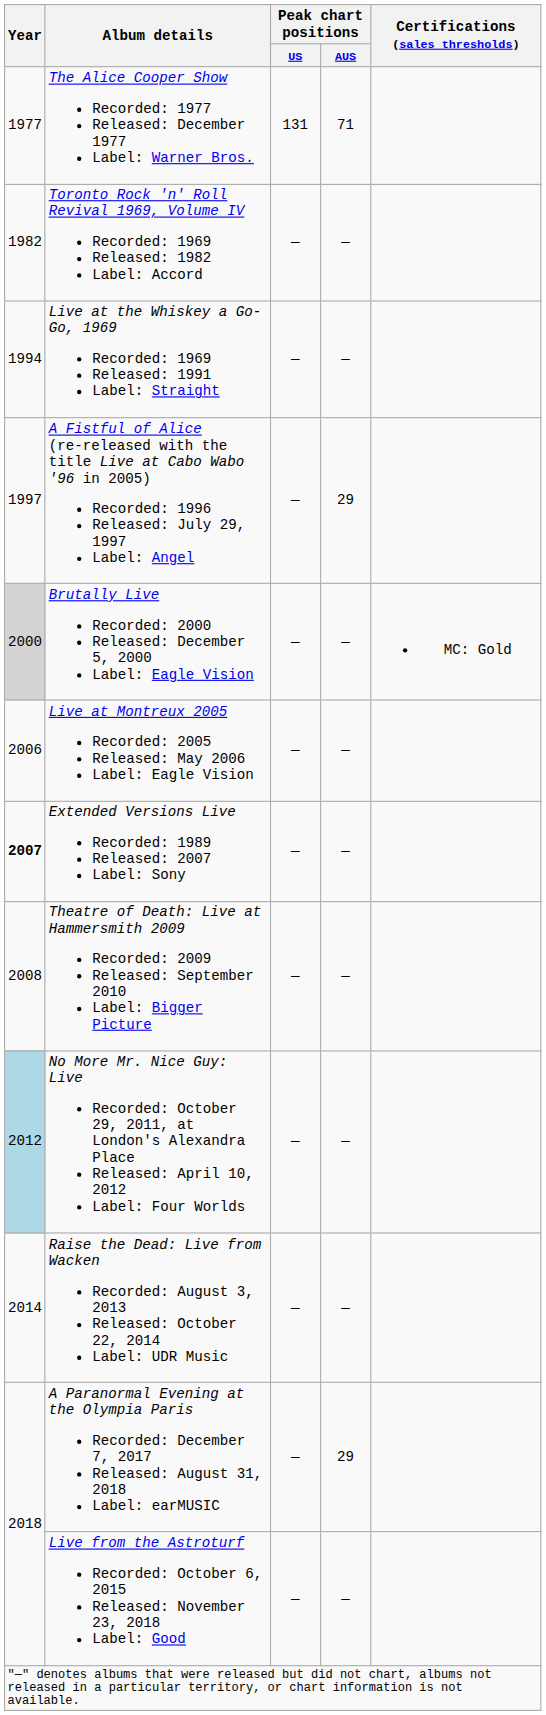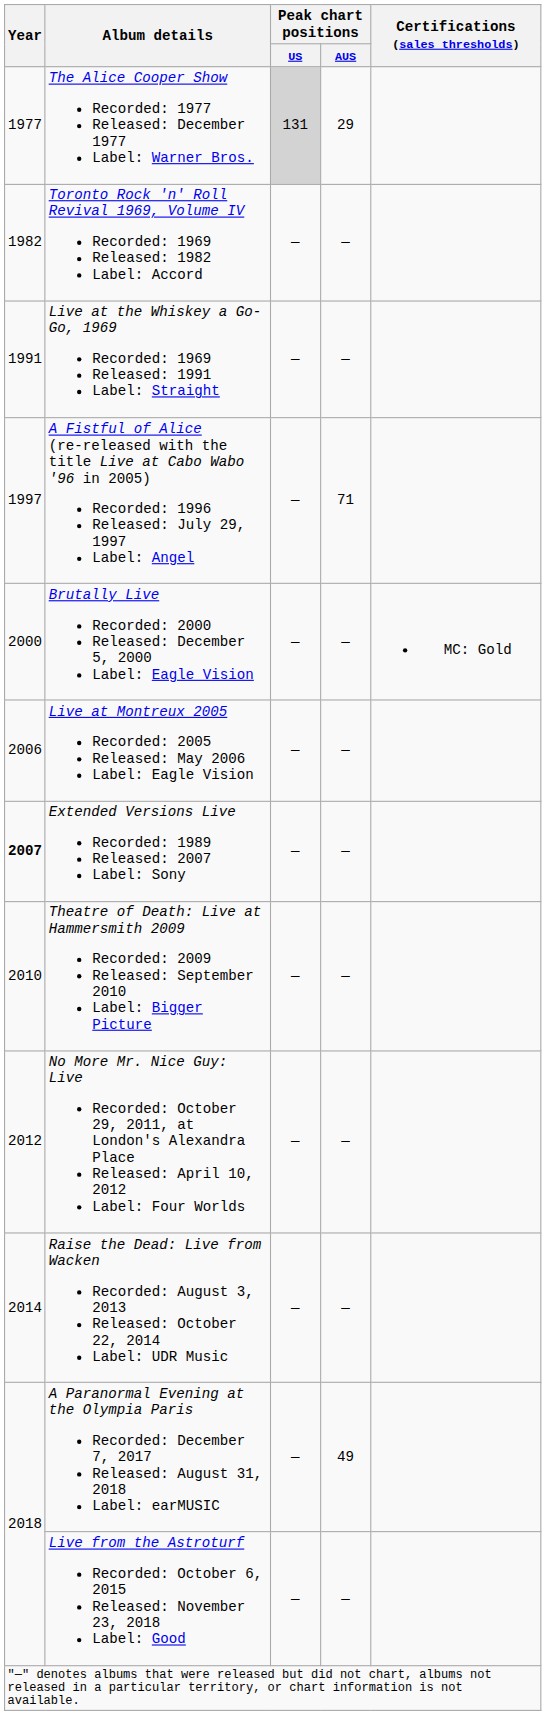(295, 126) no background -> (295, 126) lightgrey background
(346, 126) 71 -> (346, 126) 29
(25, 359) 1994 -> (25, 359) 1991
(346, 501) 29 -> (346, 501) 71
(25, 642) lightgrey background -> (25, 642) no background
(25, 976) 2008 -> (25, 976) 2010
(25, 1142) lightblue background -> (25, 1142) no background
(346, 1457) 29 -> (346, 1457) 49
